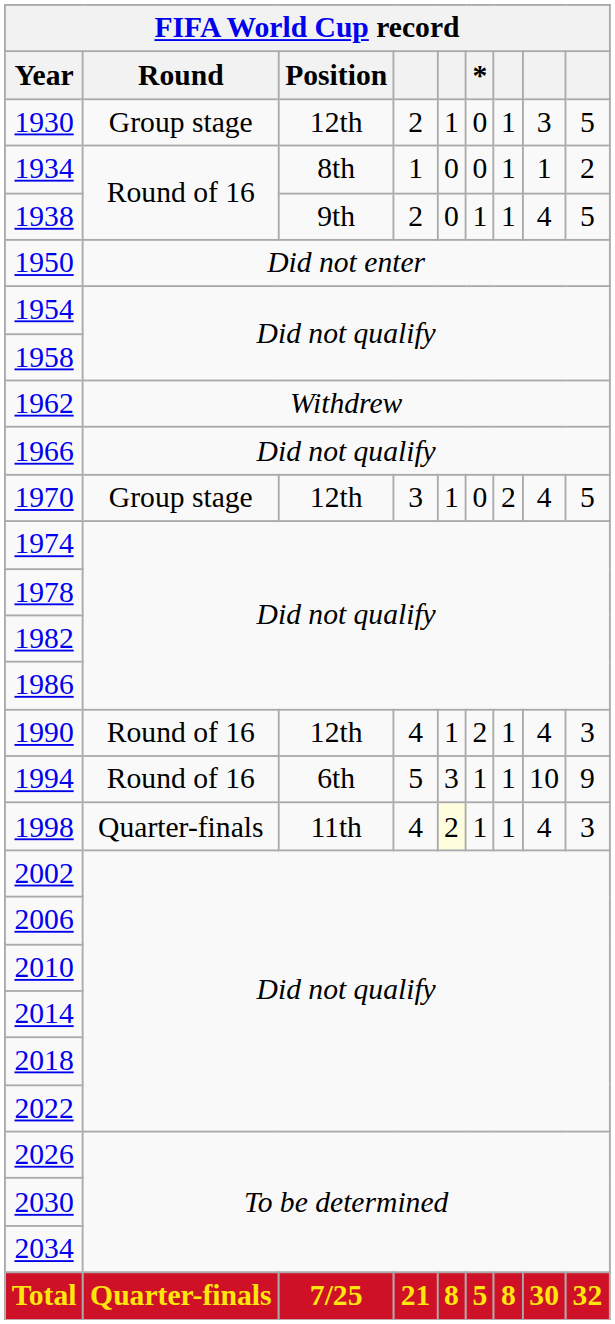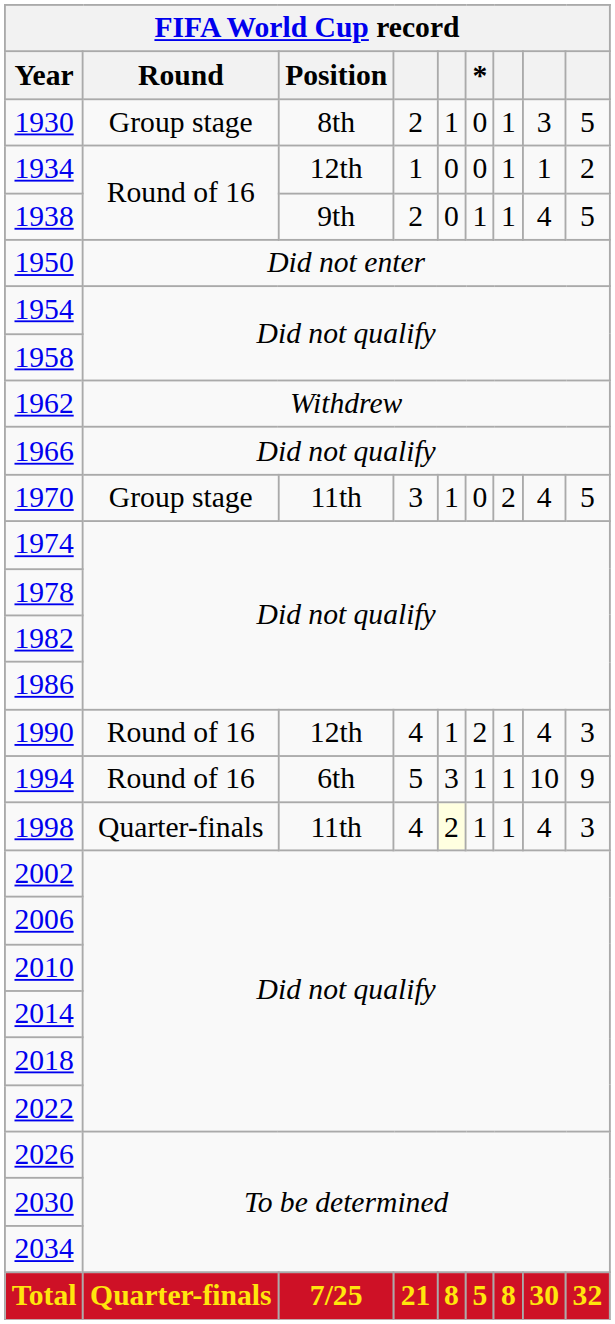(336, 121) 12th -> (336, 121) 8th
(336, 168) 8th -> (336, 168) 12th
(336, 497) 12th -> (336, 497) 11th
